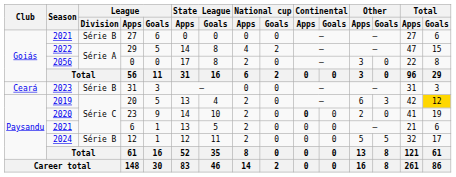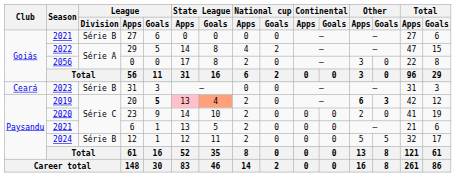(157, 101) normal -> (157, 101) bold
(185, 101) no background -> (185, 101) pink background
(216, 101) no background -> (216, 101) lightsalmon background
(361, 101) normal -> (361, 101) bold
(386, 101) normal -> (386, 101) bold
(437, 101) gold background -> (437, 101) no background
(306, 114) bold -> (306, 114) normal
